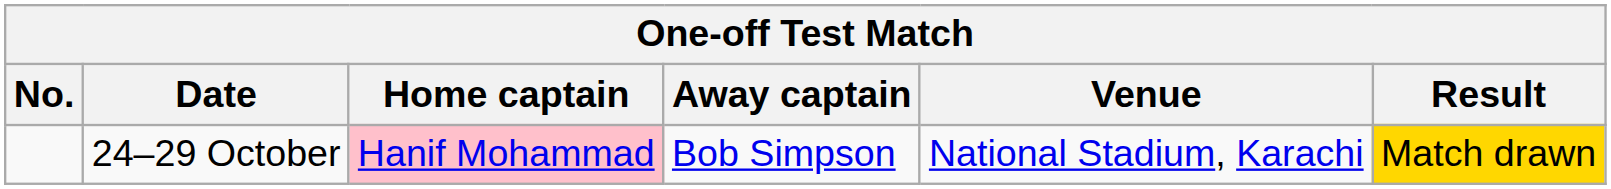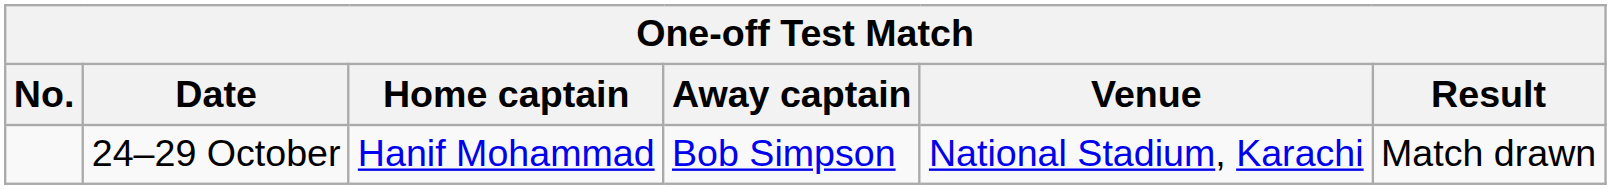(506, 153) pink background -> (506, 153) no background
(1489, 153) gold background -> (1489, 153) no background
